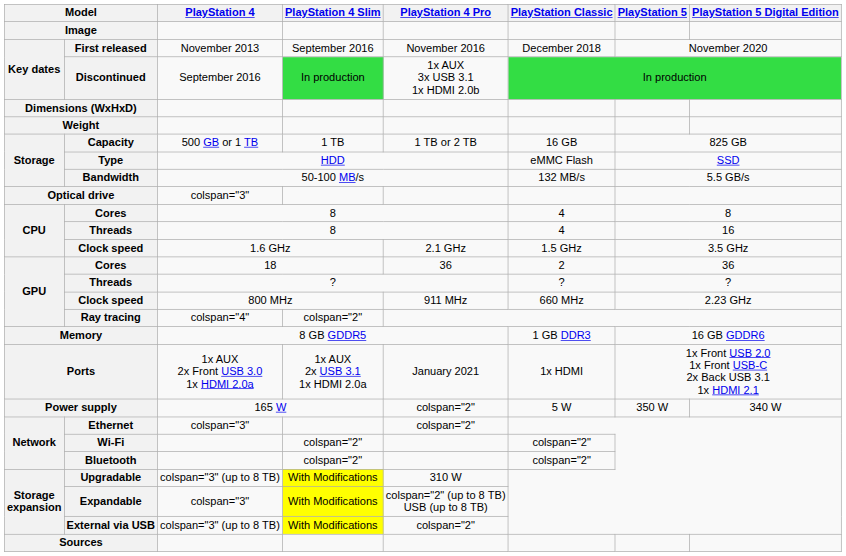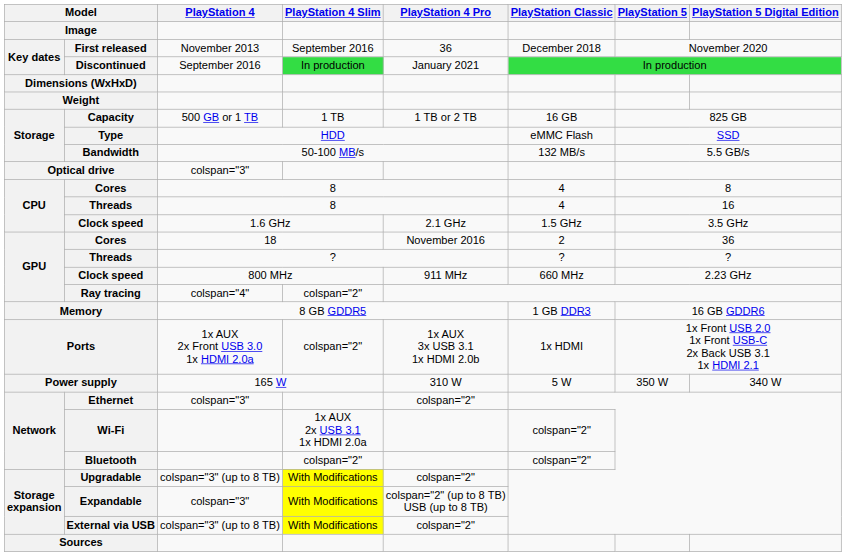(446, 48) November 2016 -> (446, 48) 36
(446, 78) 1x AUX 3x USB 3.1 1x HDMI 2.0b -> (446, 65) January 2021
(446, 265) 36 -> (446, 240) November 2016
(333, 371) 1x AUX 2x USB 3.1 1x HDMI 2.0a -> (333, 347) colspan="2"
(446, 371) January 2021 -> (446, 347) 1x AUX 3x USB 3.1 1x HDMI 2.0b
(446, 408) colspan="2" -> (446, 383) 310 W
(333, 443) colspan="2" -> (333, 430) 1x AUX 2x USB 3.1 1x HDMI 2.0a
(446, 478) 310 W -> (446, 478) colspan="2"
